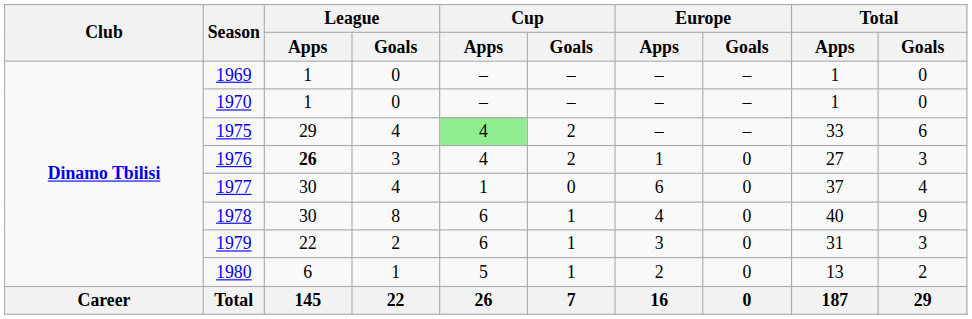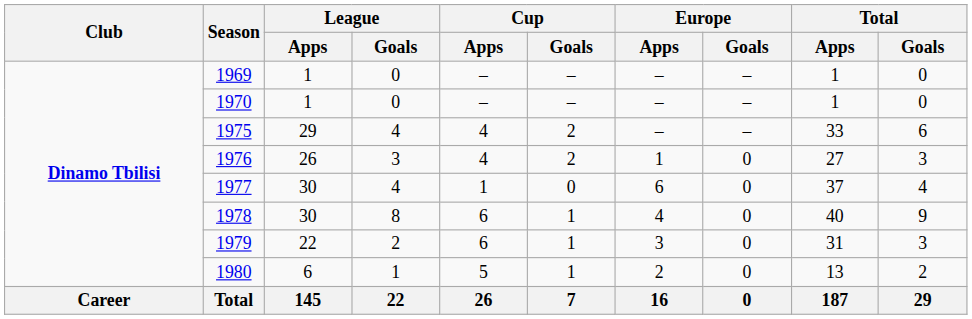(483, 131) lightgreen background -> (483, 131) no background
(308, 159) bold -> (308, 159) normal
